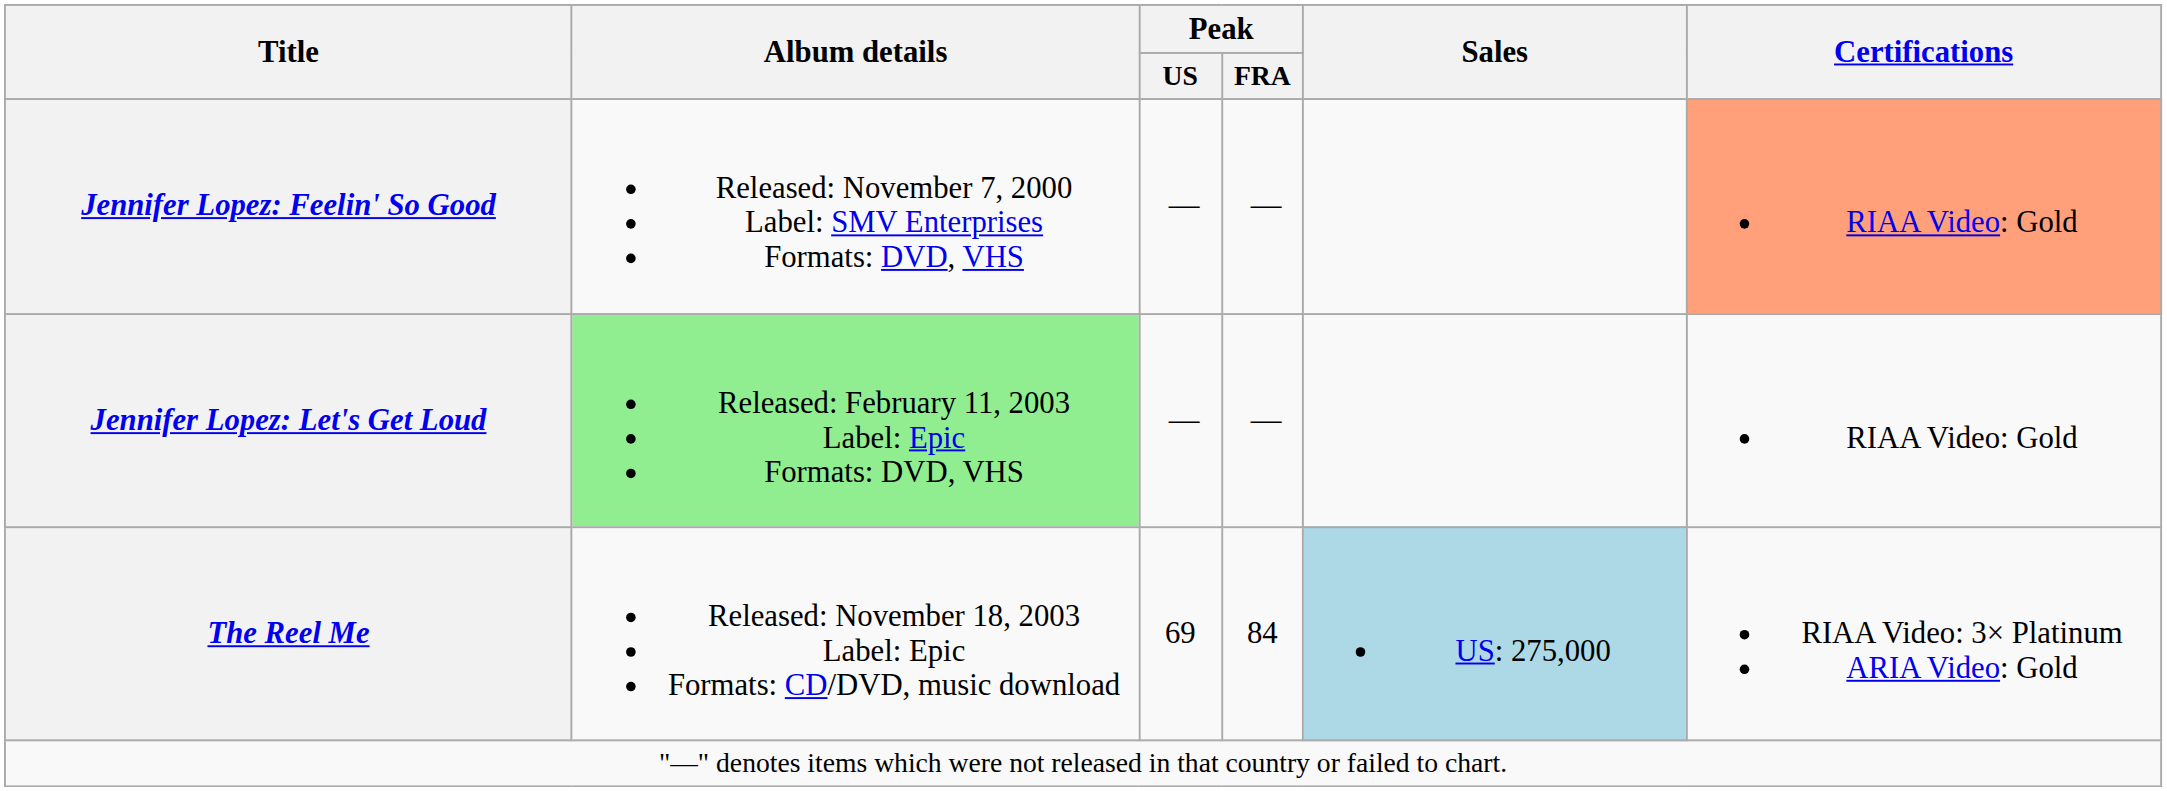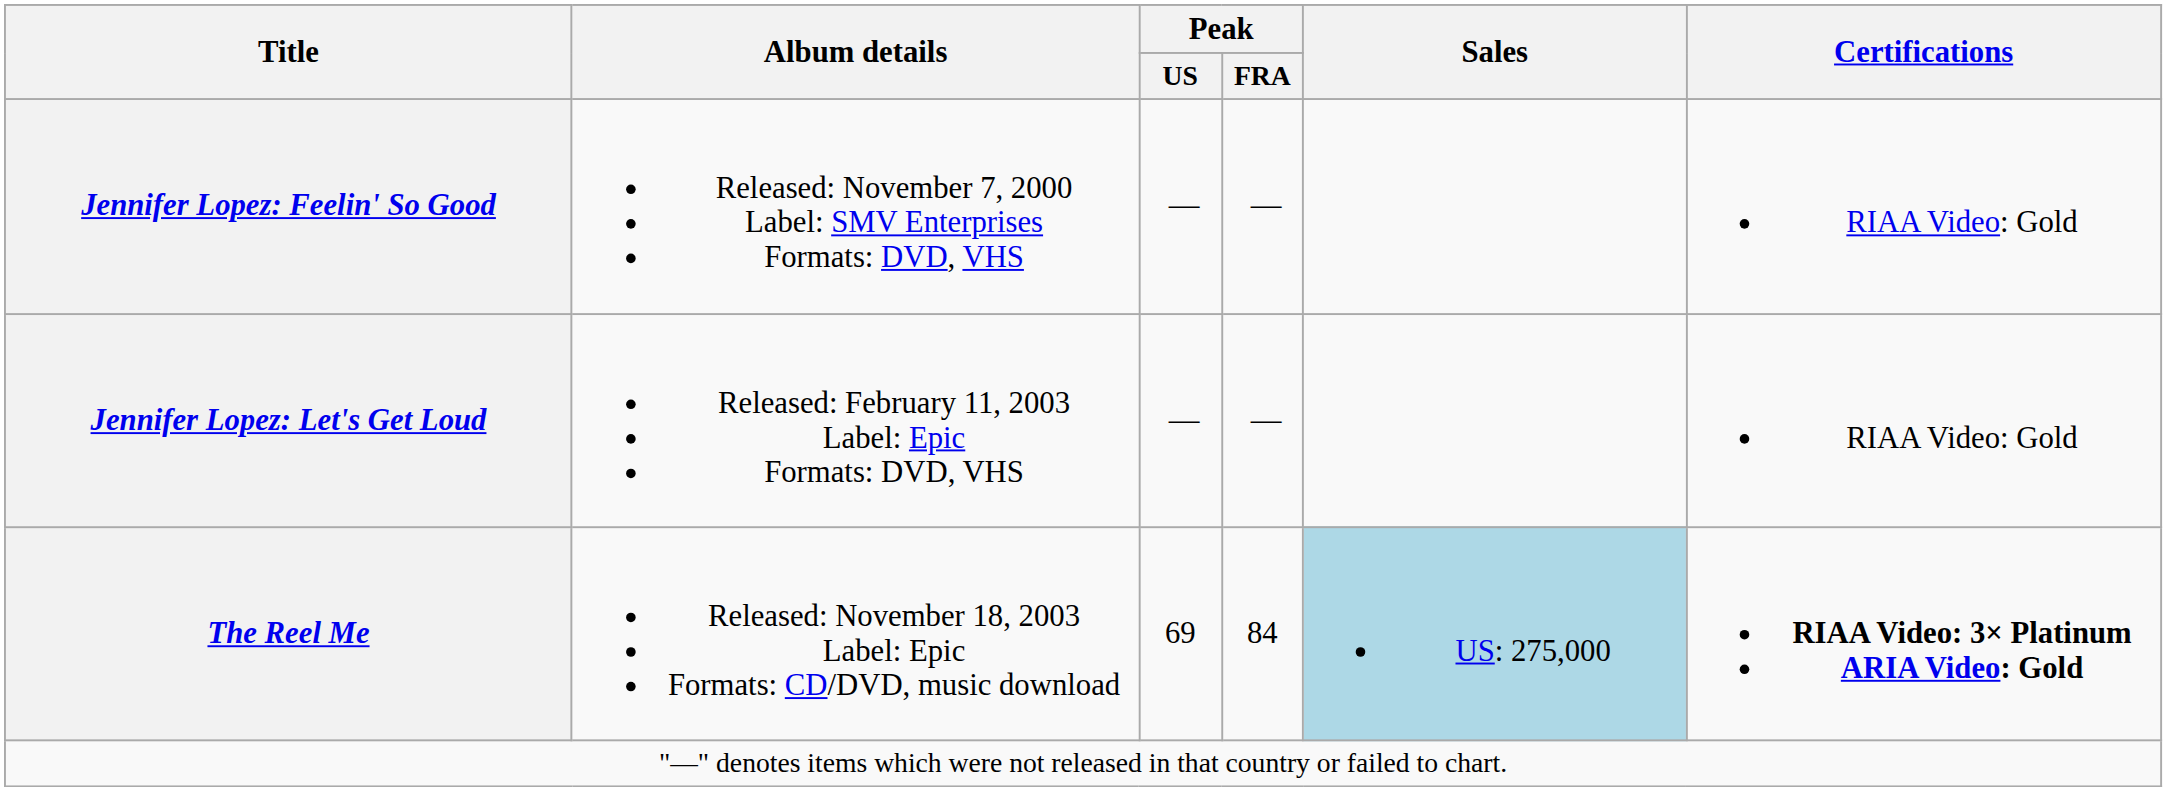(1924, 223) lightsalmon background -> (1924, 223) no background
(856, 437) lightgreen background -> (856, 437) no background
(1924, 651) normal -> (1924, 651) bold
